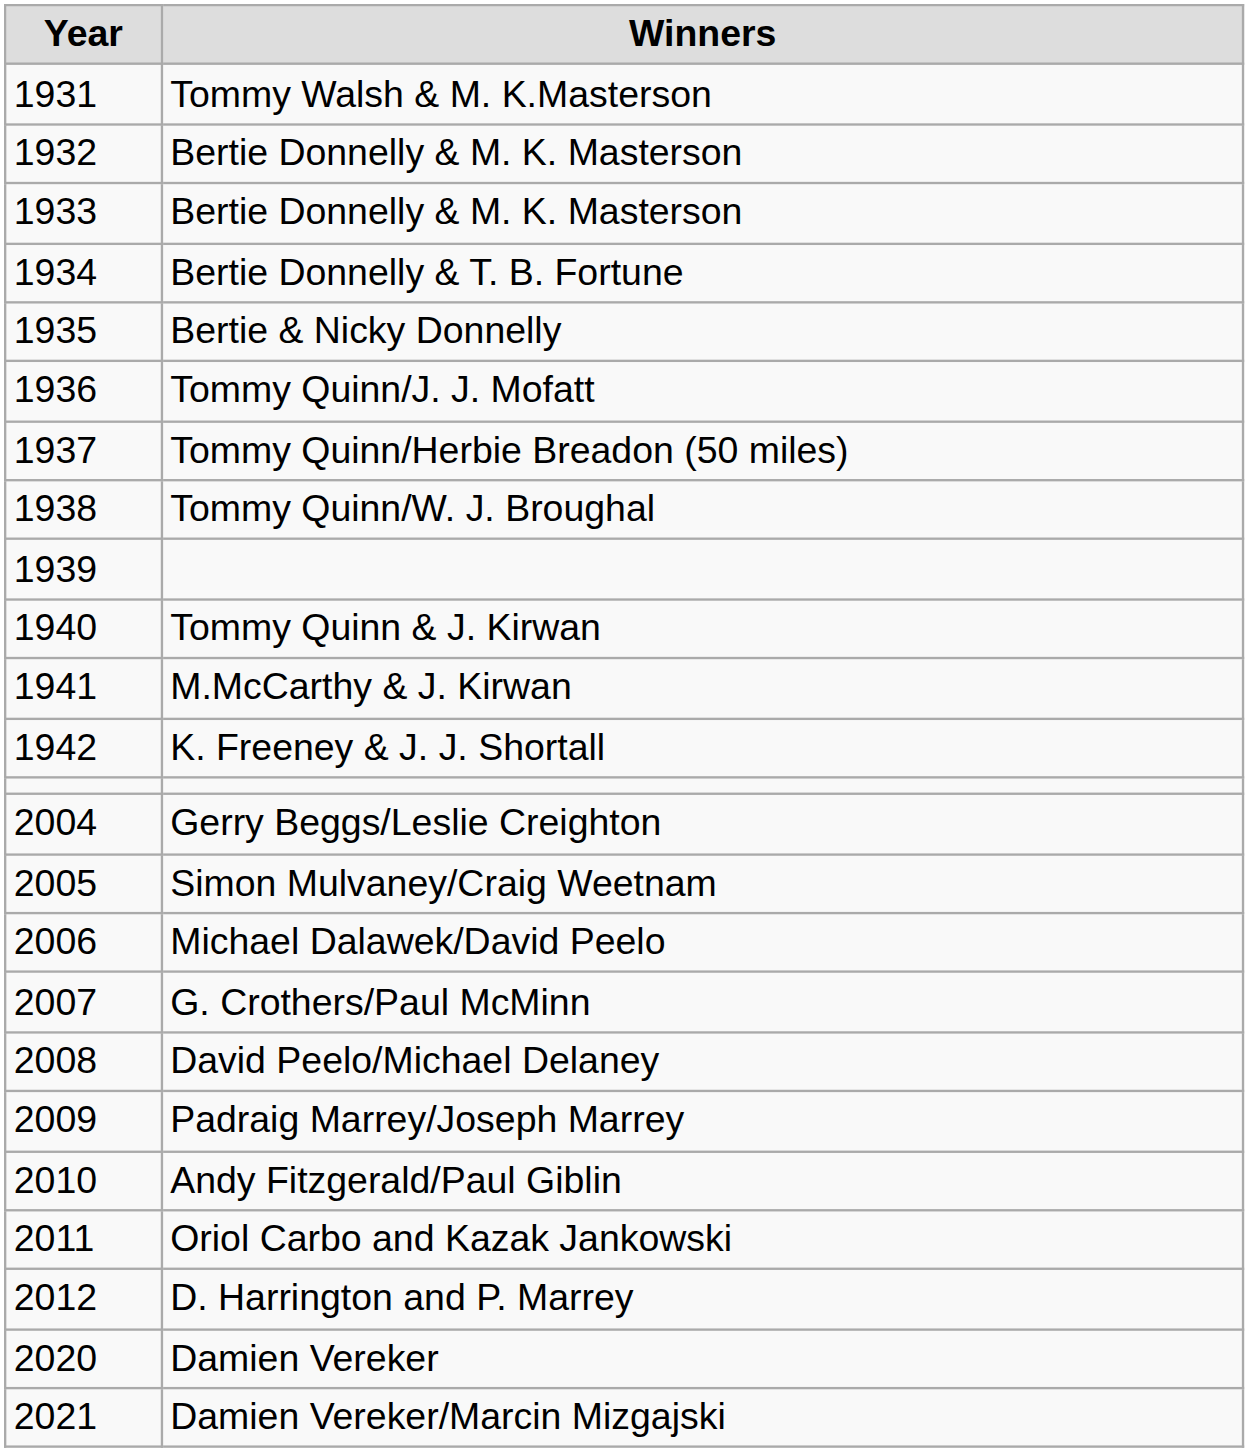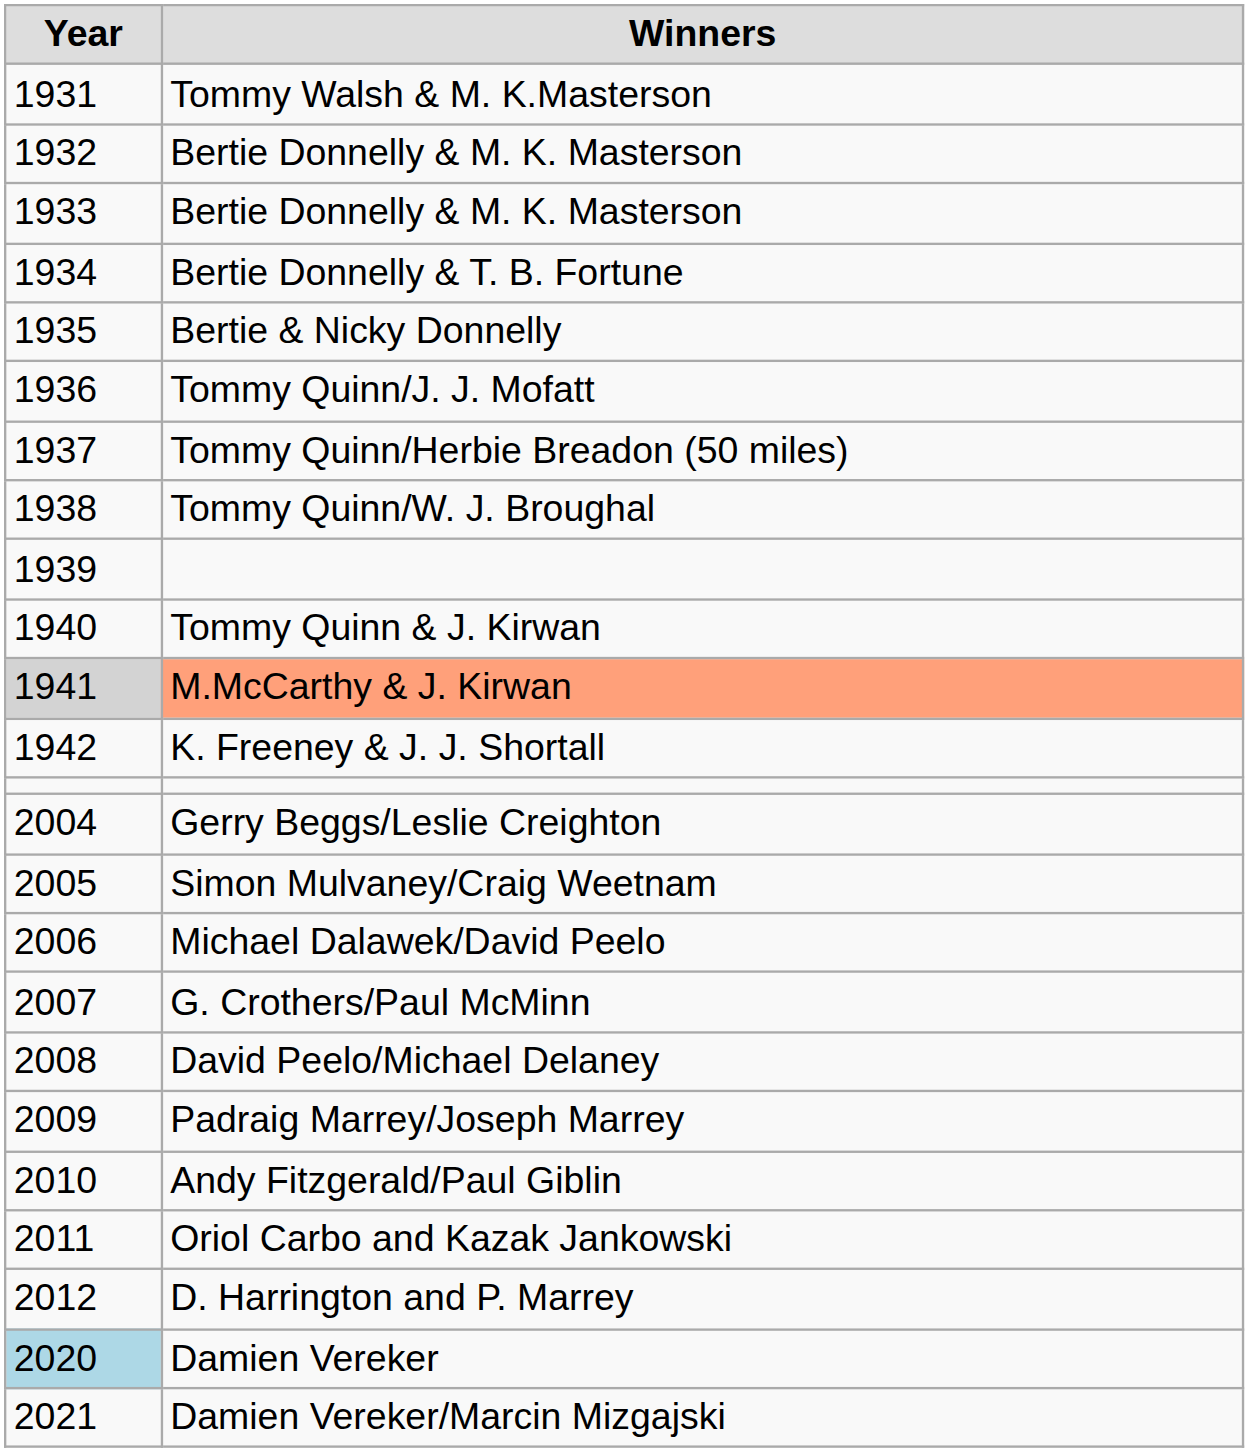(55, 687) no background -> (55, 687) lightgrey background
(371, 687) no background -> (371, 687) lightsalmon background
(55, 1357) no background -> (55, 1357) lightblue background
